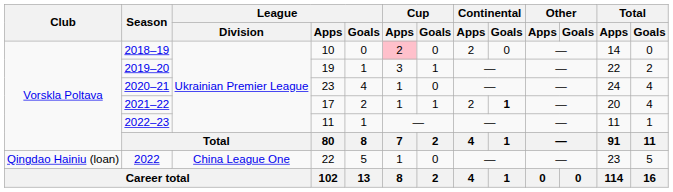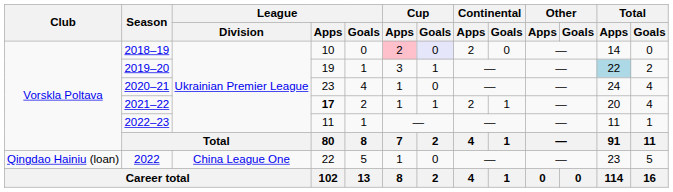(435, 50) no background -> (435, 50) lavender background
(614, 68) no background -> (614, 68) lightblue background
(328, 104) normal -> (328, 104) bold
(507, 104) bold -> (507, 104) normal
